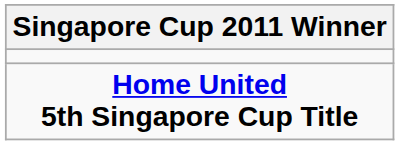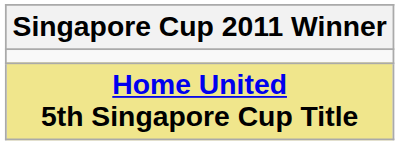(200, 100) no background -> (200, 100) khaki background
